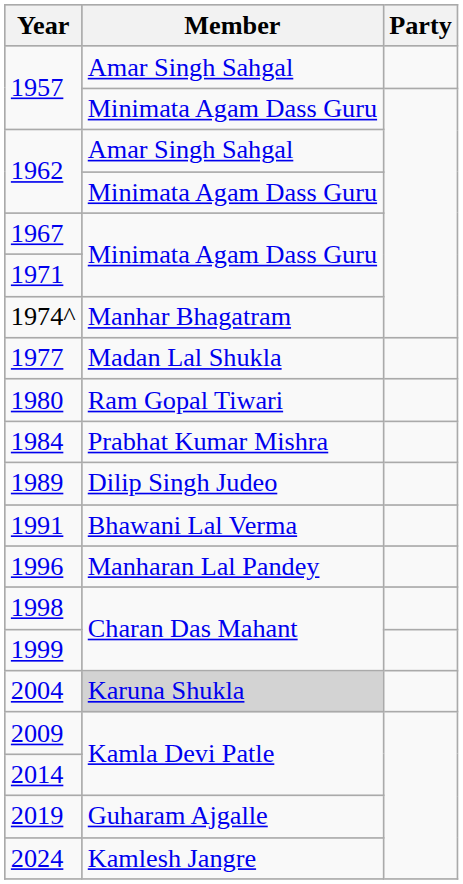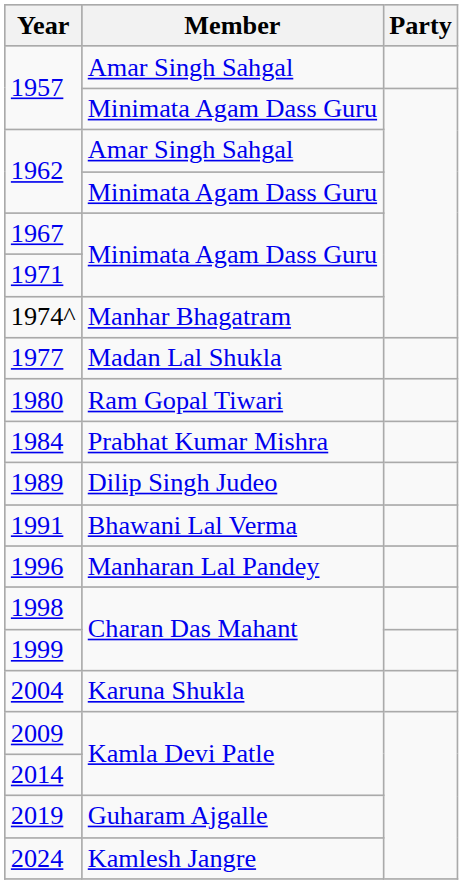(166, 691) lightgrey background -> (166, 691) no background
